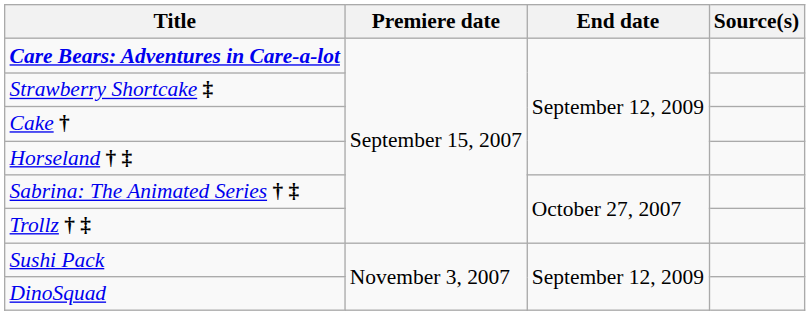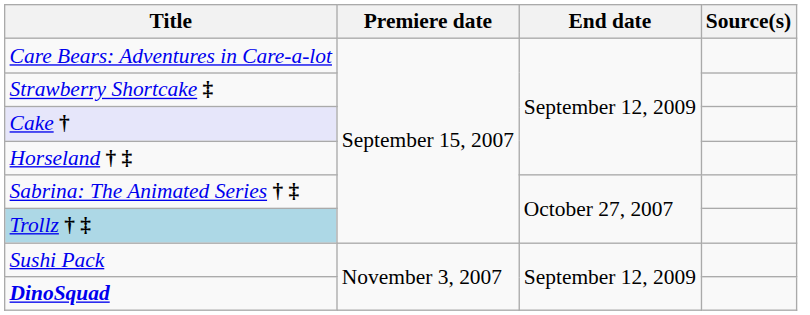(175, 55) bold -> (171, 55) normal
(40, 123) no background -> (40, 123) lavender background
(50, 225) no background -> (50, 225) lightblue background
(58, 293) normal -> (60, 293) bold
